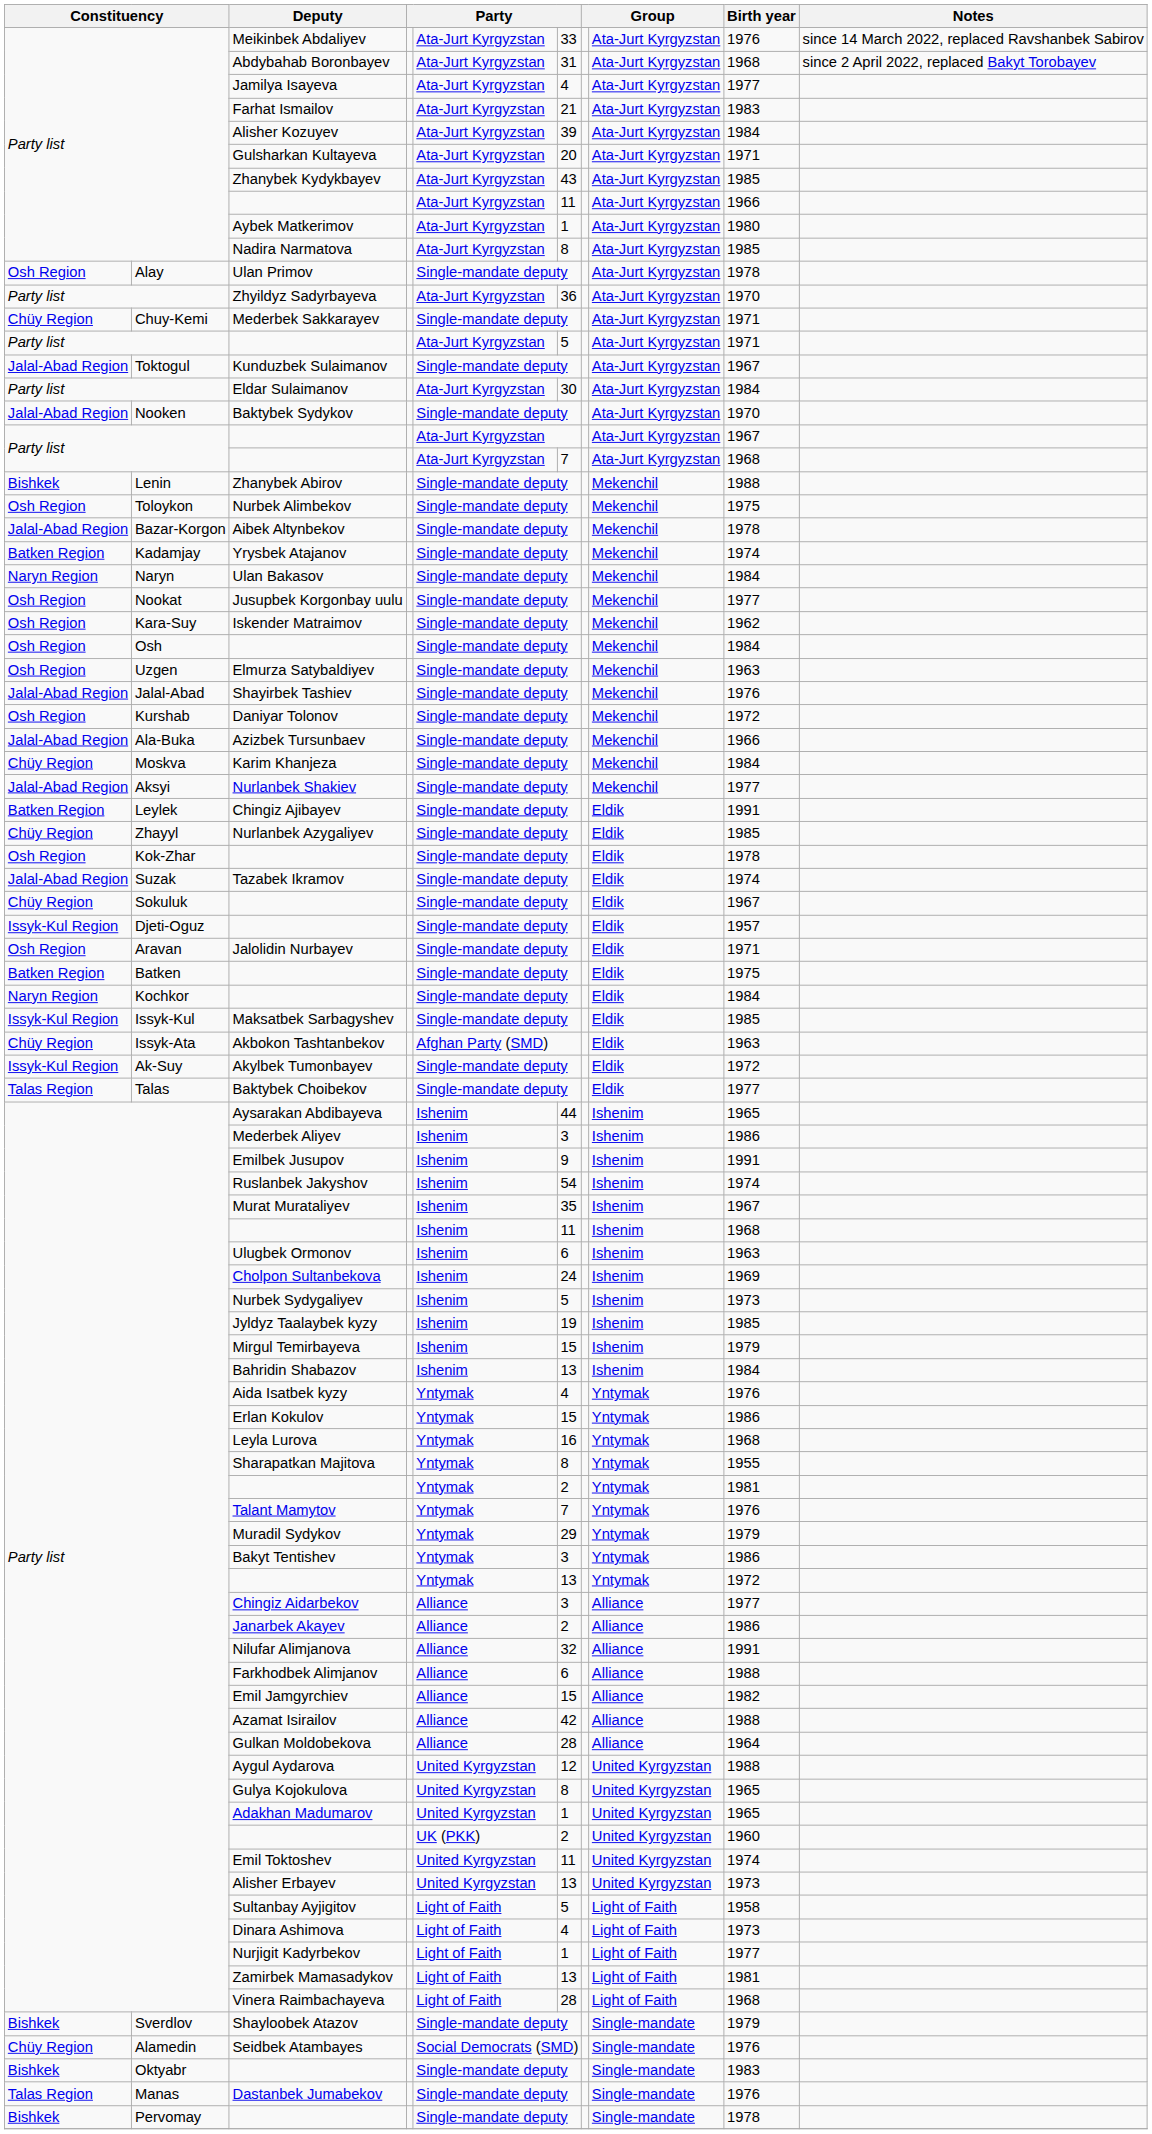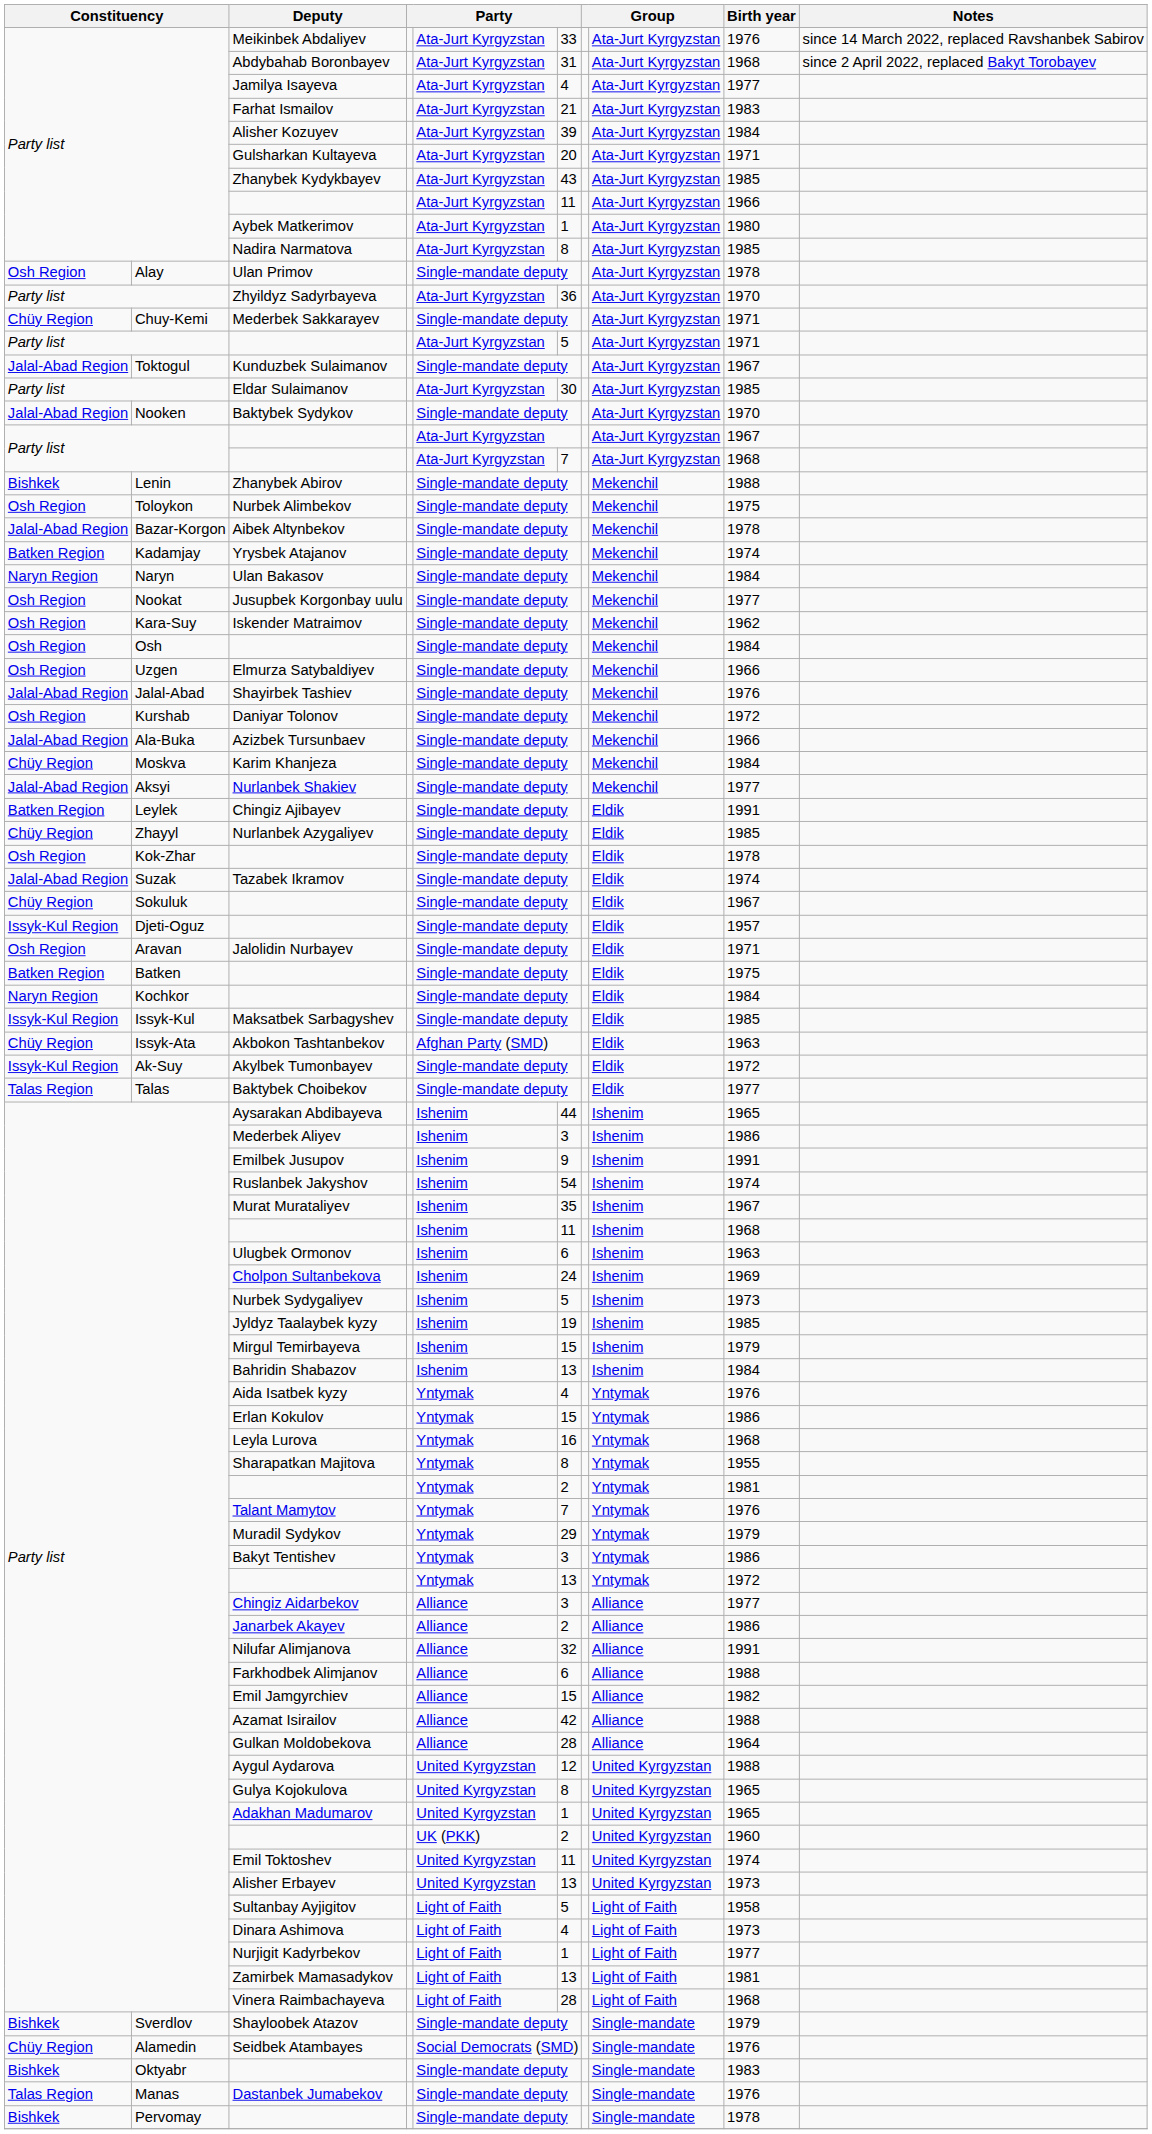(743, 389) 1984 -> (743, 389) 1985
(743, 669) 1963 -> (743, 669) 1966
